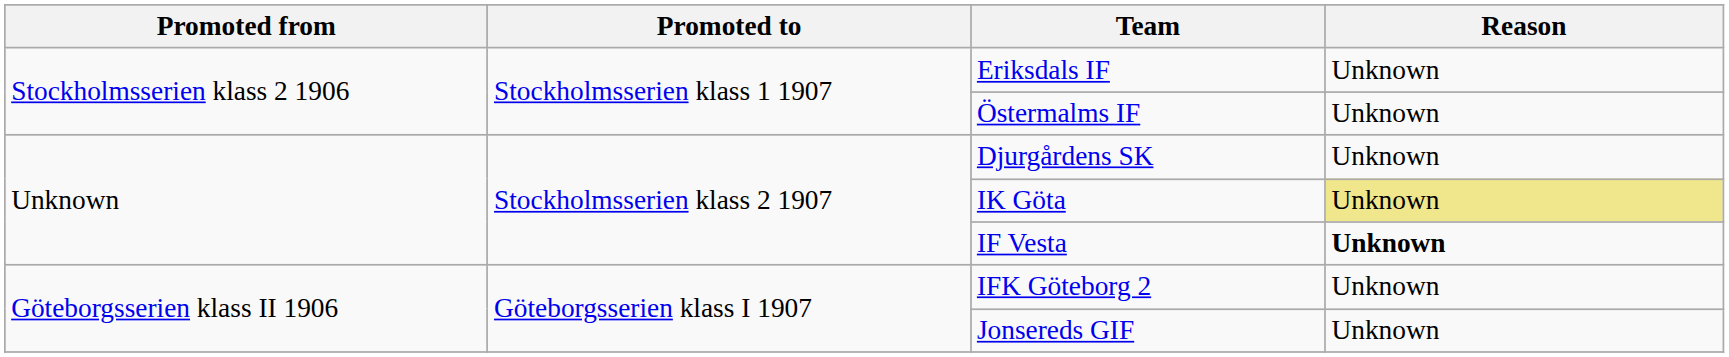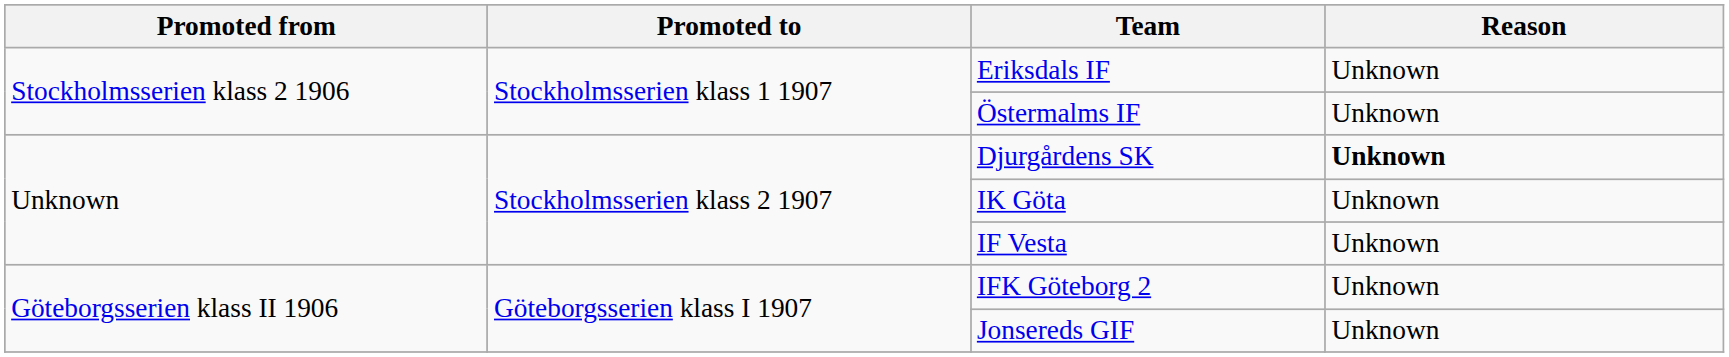(1385, 156) normal -> (1389, 156) bold
(1385, 199) khaki background -> (1385, 199) no background
(1389, 243) bold -> (1385, 243) normal
